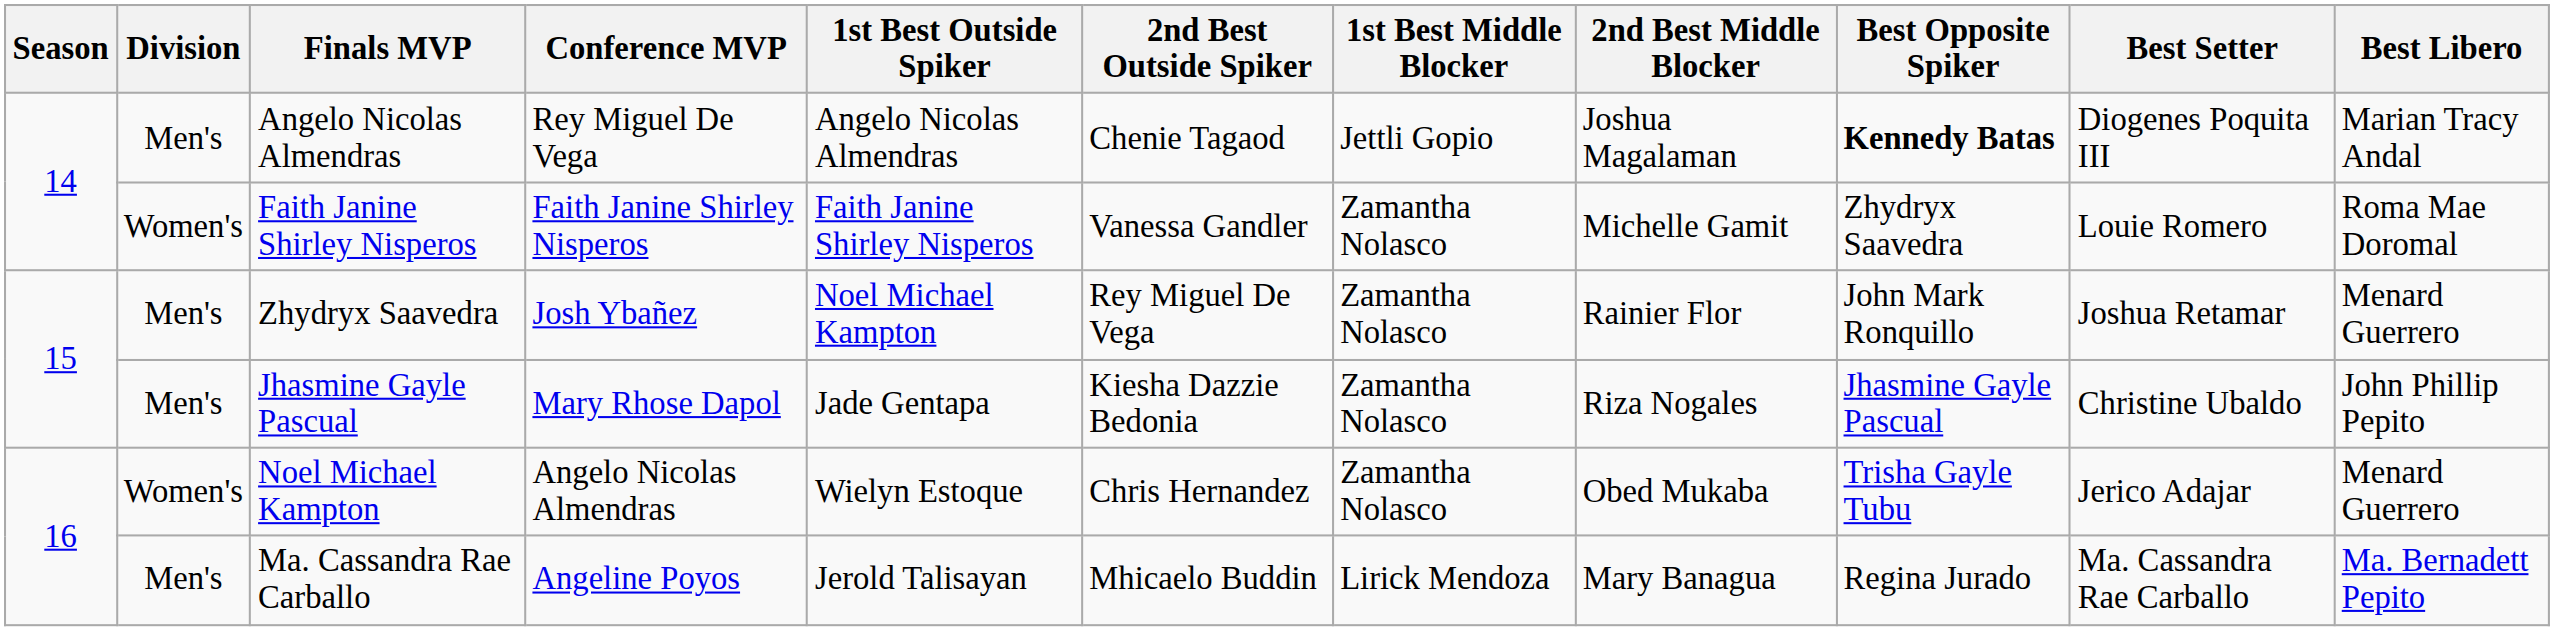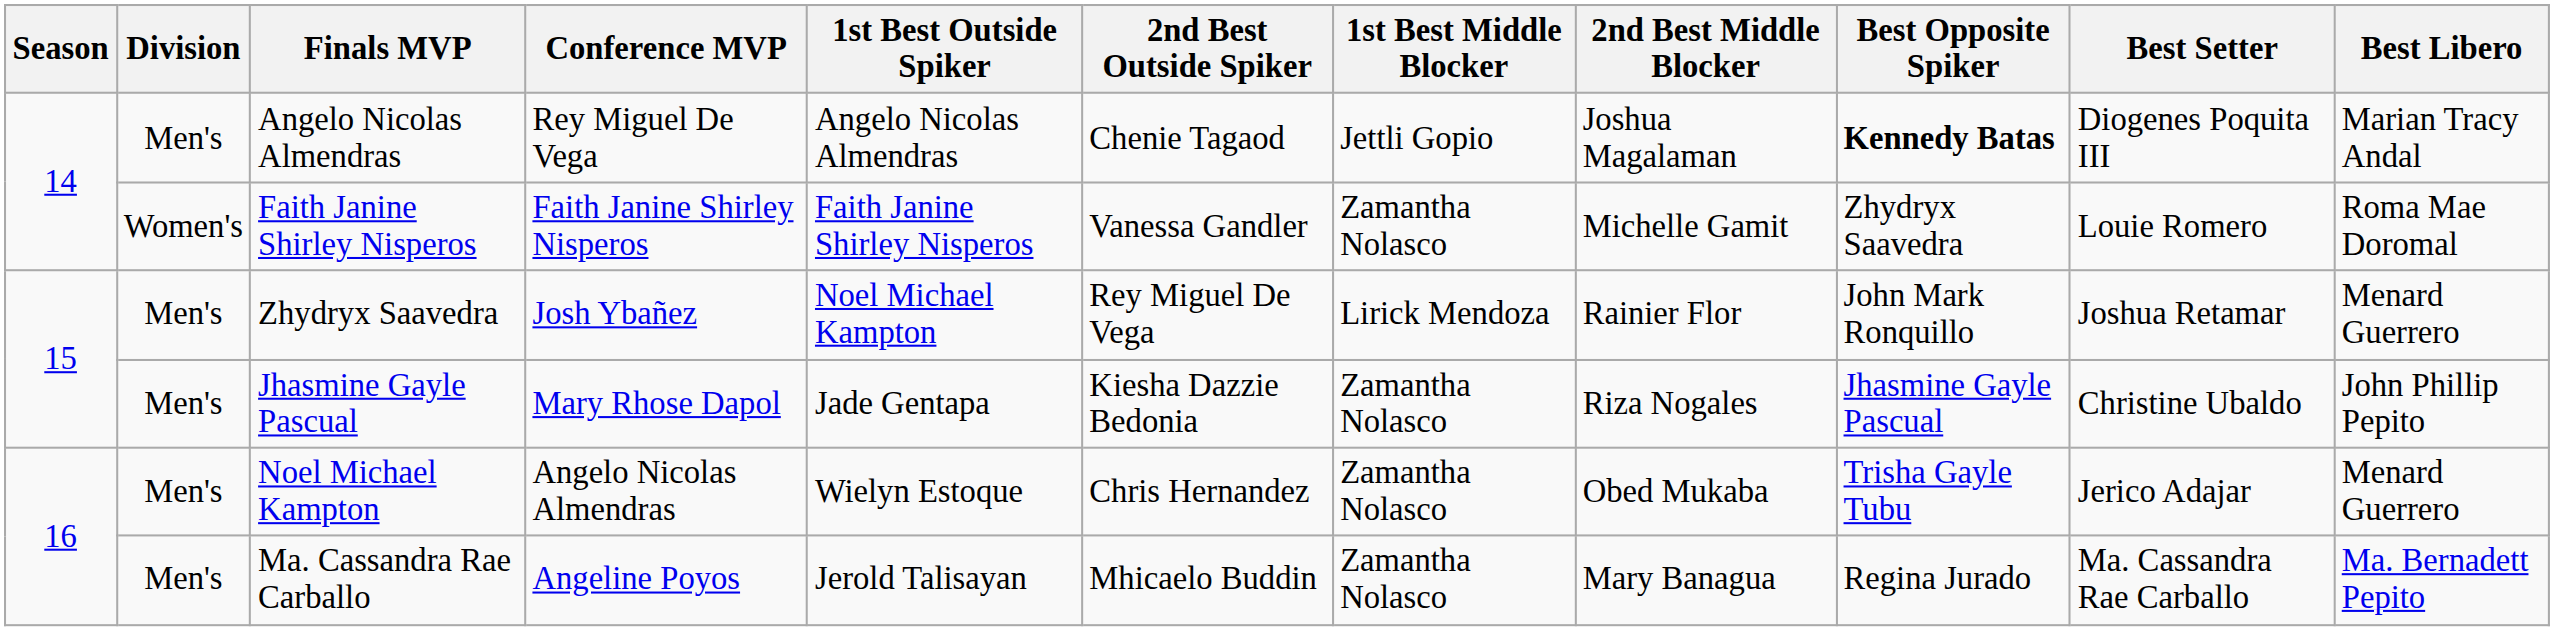(1405, 314) Zamantha Nolasco -> (1445, 314) Lirick Mendoza
(183, 491) Women's -> (183, 491) Men's
(1445, 579) Lirick Mendoza -> (1405, 579) Zamantha Nolasco
